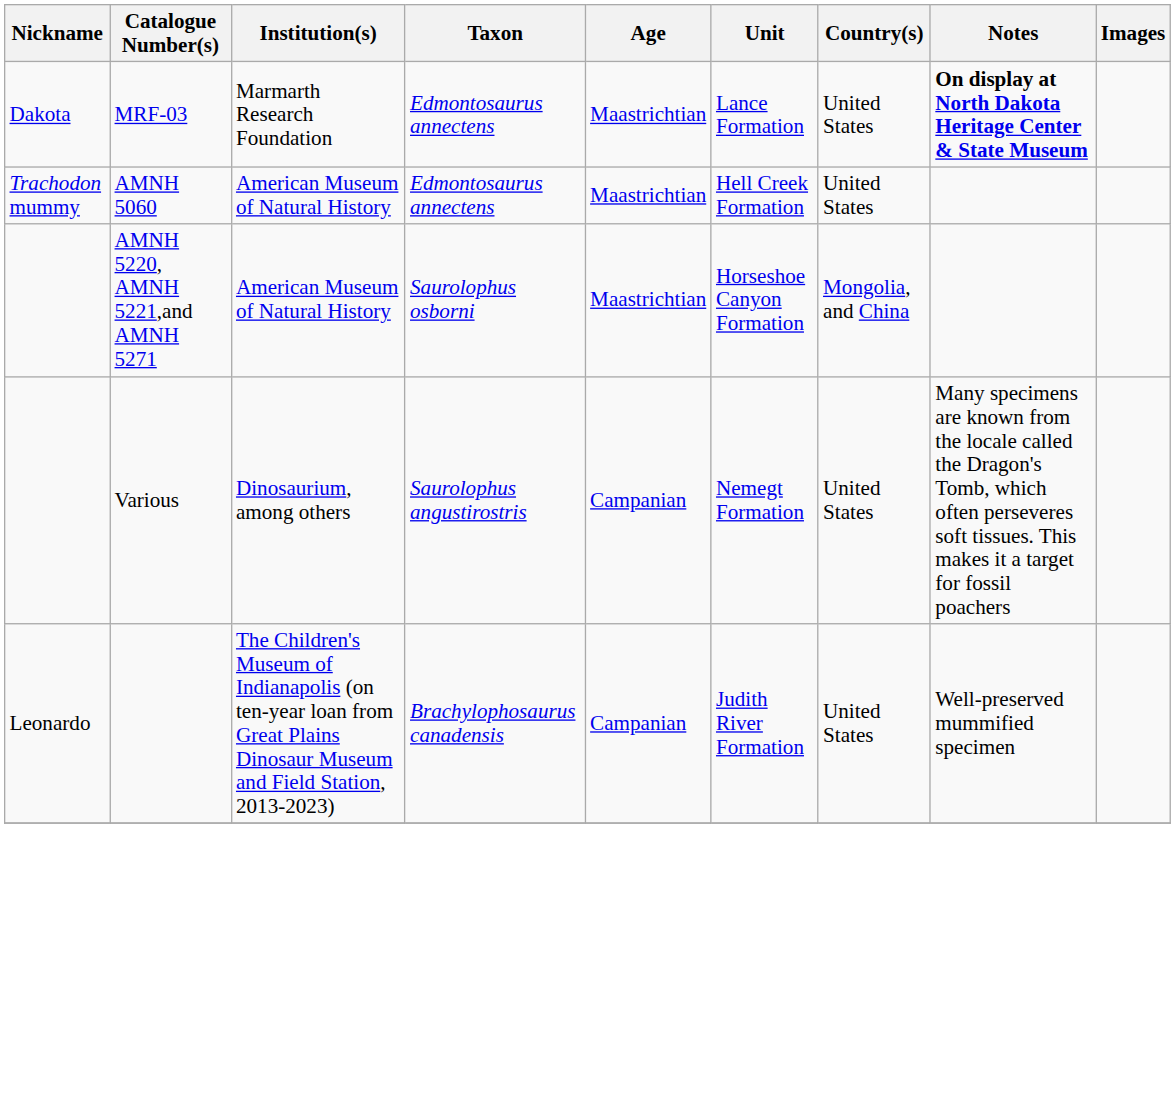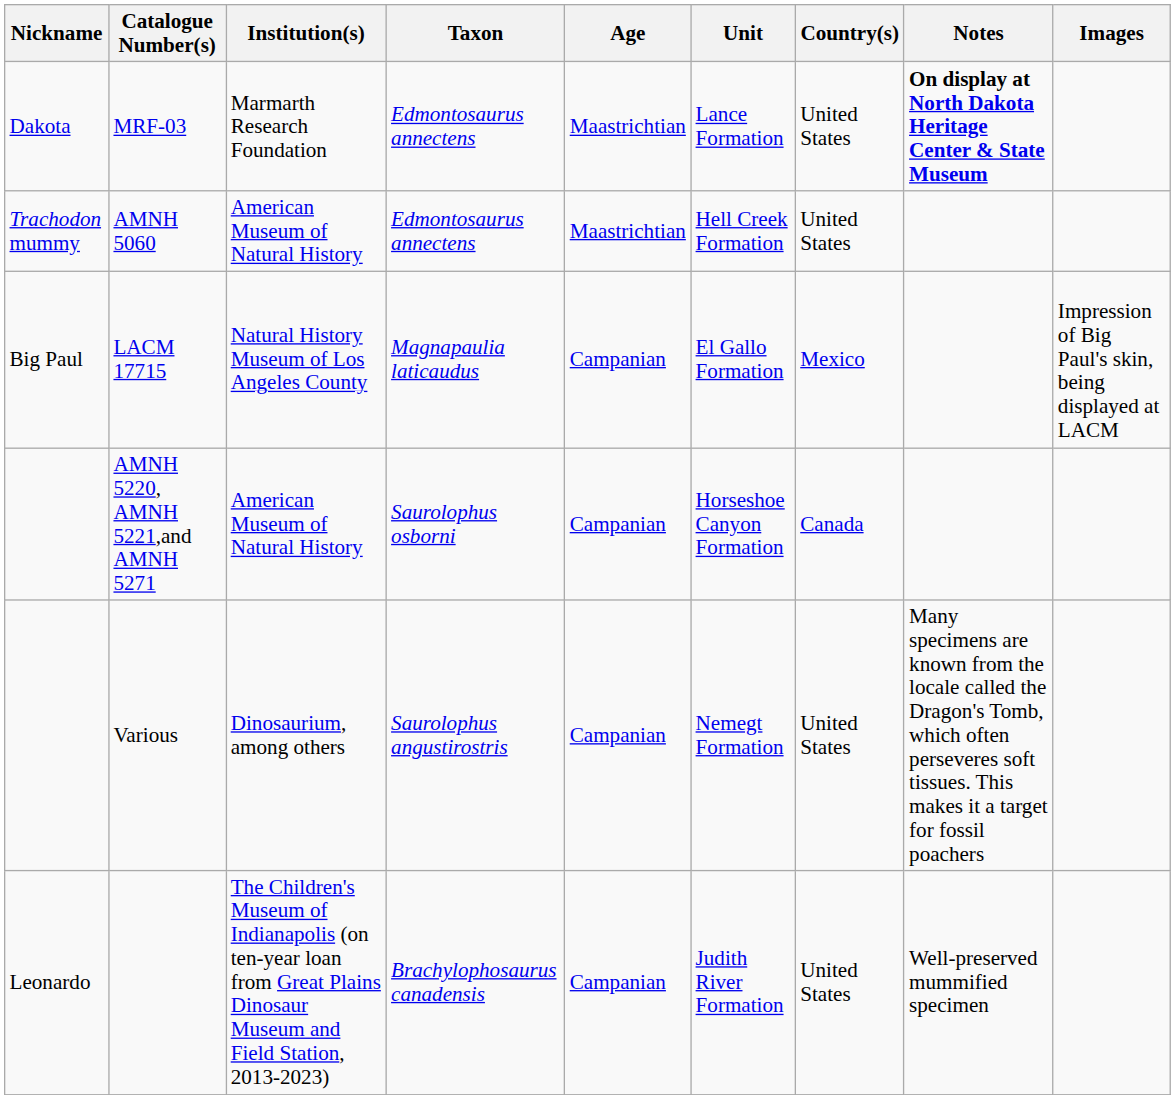+ row: (46, 359)
(648, 299) Maastrichtian -> (618, 523) Campanian
(867, 299) Mongolia, and China -> (832, 523) Canada
